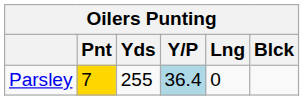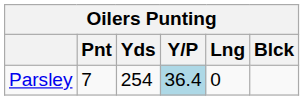(87, 79) gold background -> (87, 79) no background
(137, 79) 255 -> (137, 79) 254
